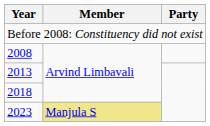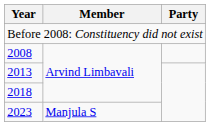(71, 111) khaki background -> (71, 111) no background
